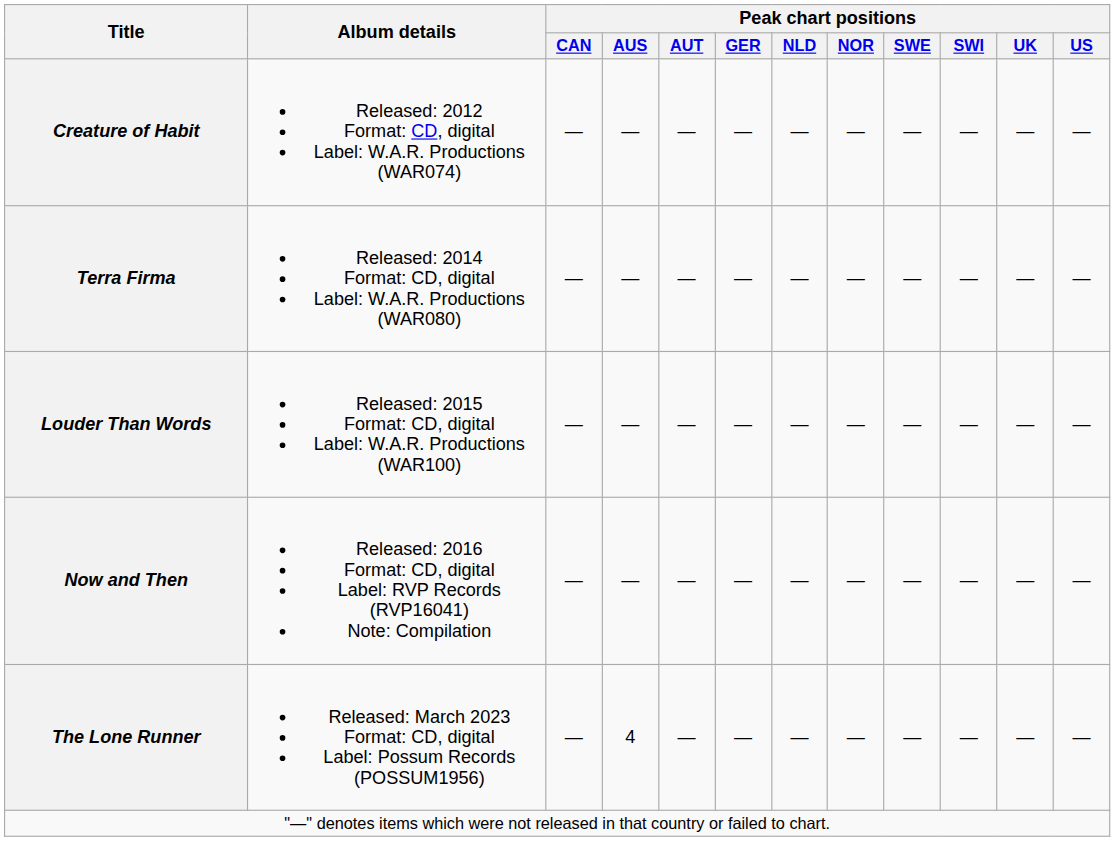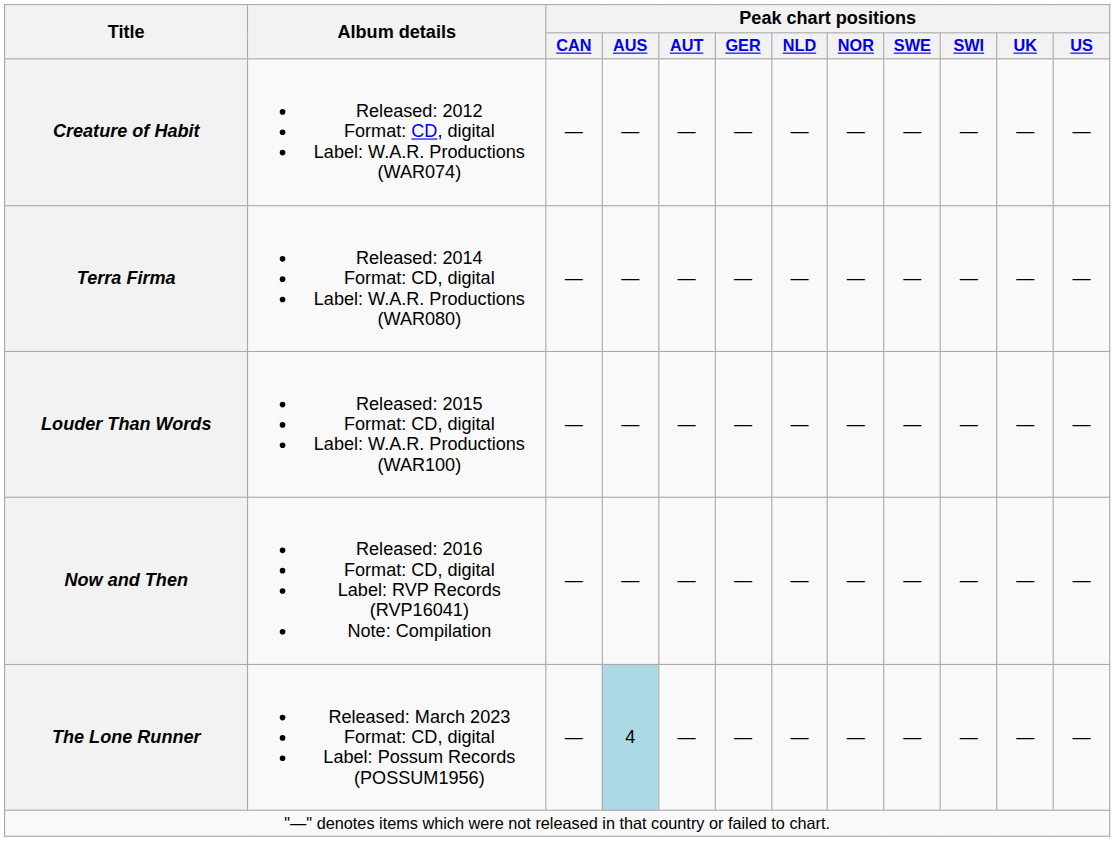(630, 737) no background -> (630, 737) lightblue background
